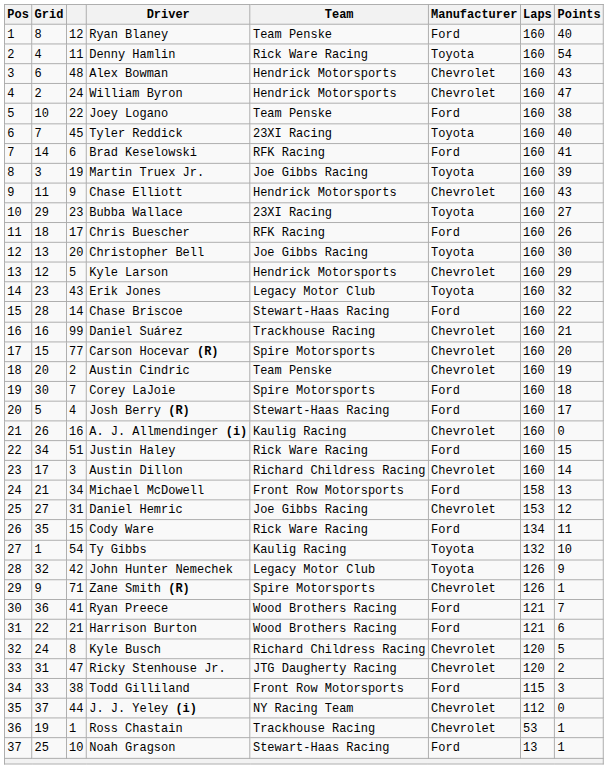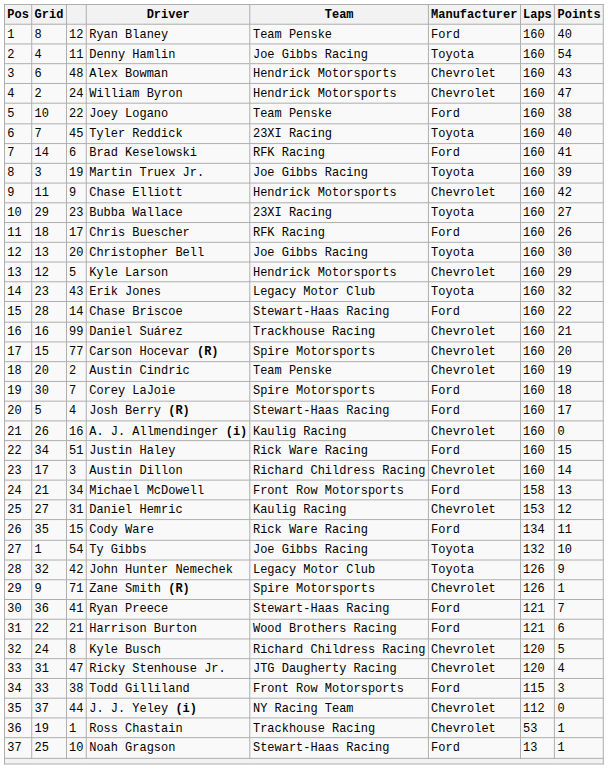(310, 54) Rick Ware Racing -> (310, 54) Joe Gibbs Racing
(565, 193) 43 -> (565, 193) 42
(310, 510) Joe Gibbs Racing -> (300, 510) Kaulig Racing
(300, 549) Kaulig Racing -> (310, 549) Joe Gibbs Racing
(325, 609) Wood Brothers Racing -> (321, 609) Stewart-Haas Racing
(561, 668) 2 -> (561, 668) 4
